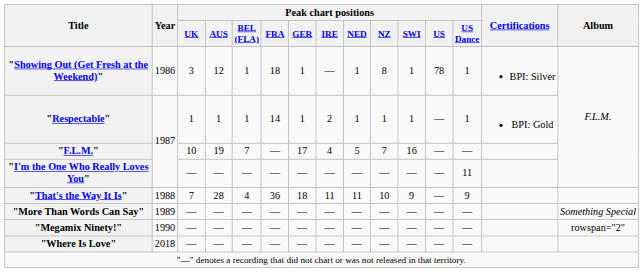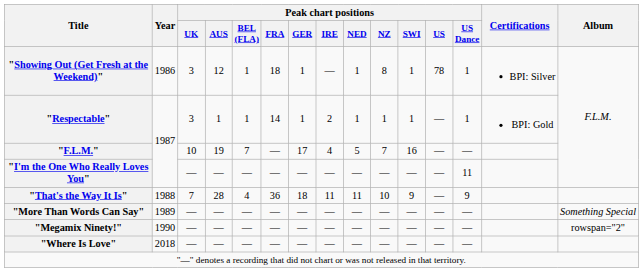(191, 119) 1 -> (191, 119) 3
